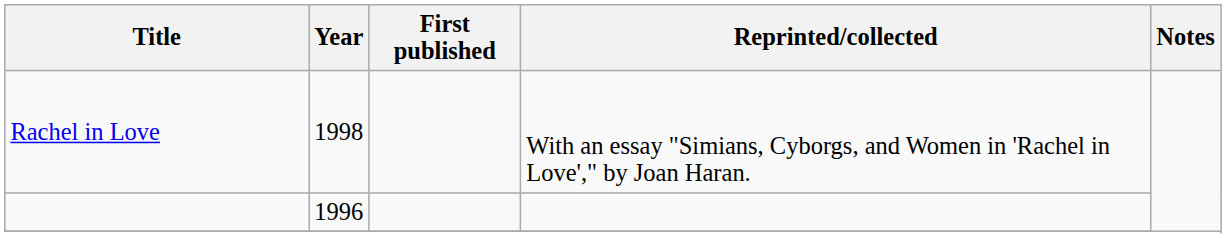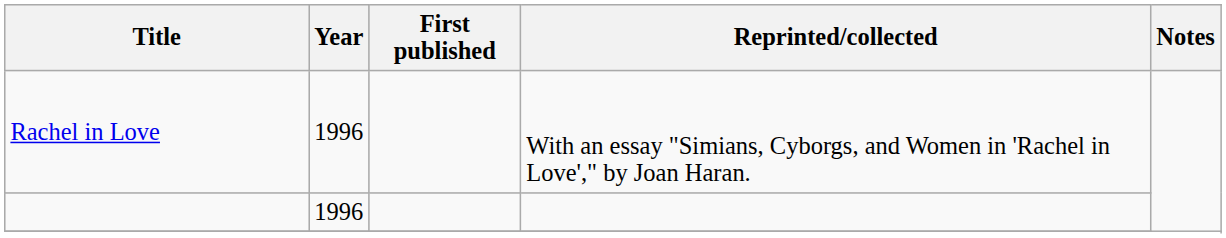(339, 131) 1998 -> (339, 131) 1996
